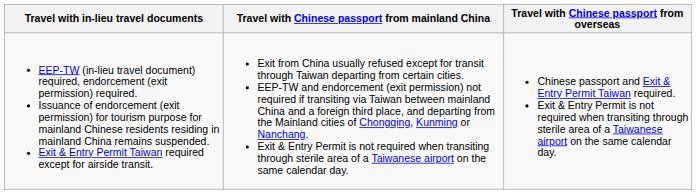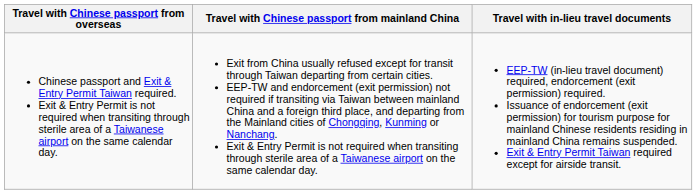columns swapped: (114, 19) <-> (597, 19)
